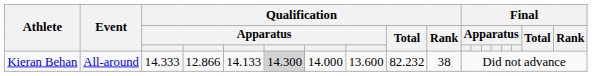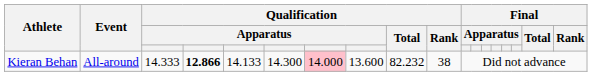(203, 61) normal -> (203, 61) bold
(285, 61) lightgrey background -> (285, 61) no background
(325, 61) no background -> (325, 61) pink background
